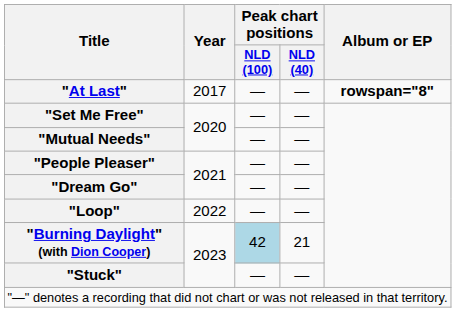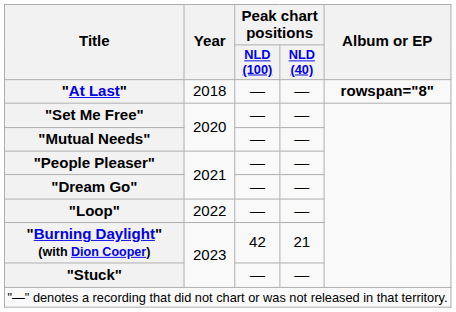(210, 91) 2017 -> (210, 91) 2018
(257, 243) lightblue background -> (257, 243) no background
